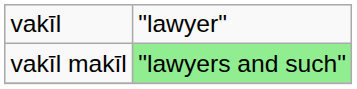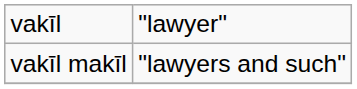(242, 63) lightgreen background -> (242, 63) no background
